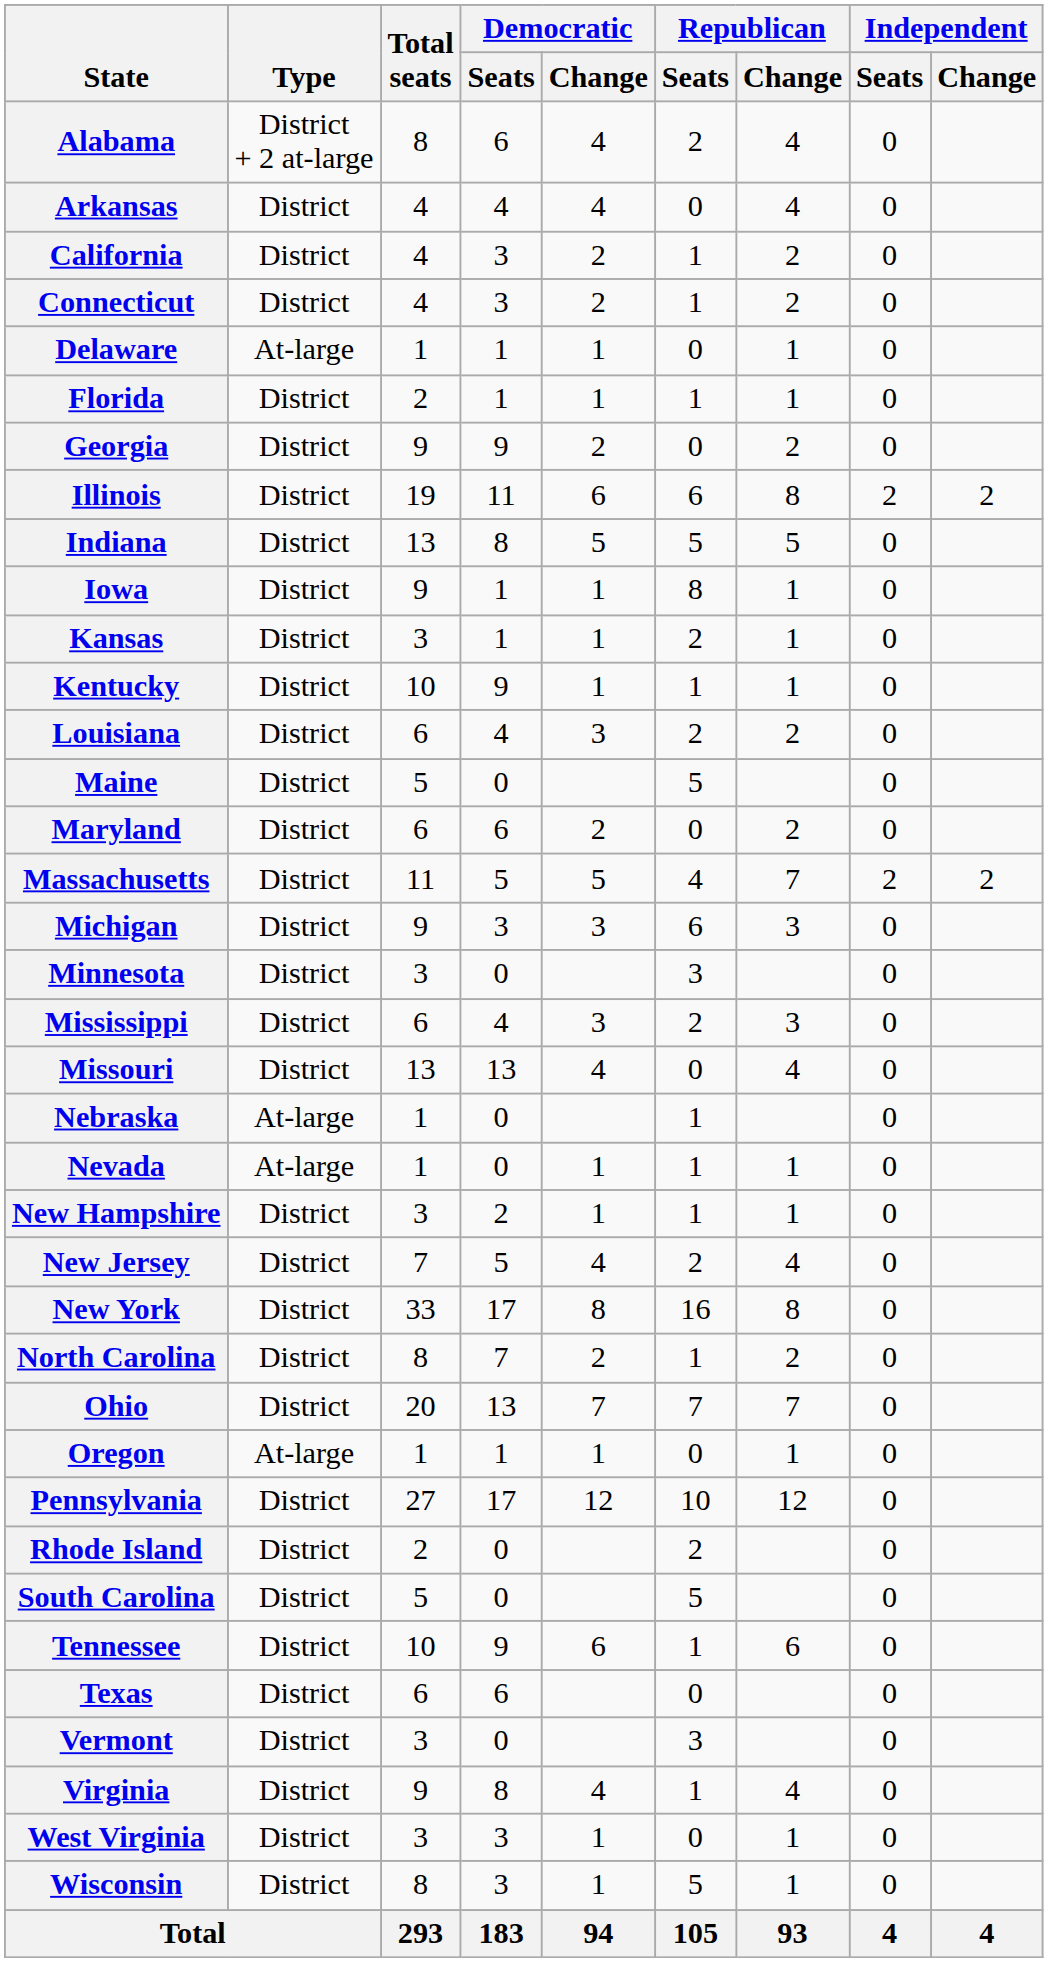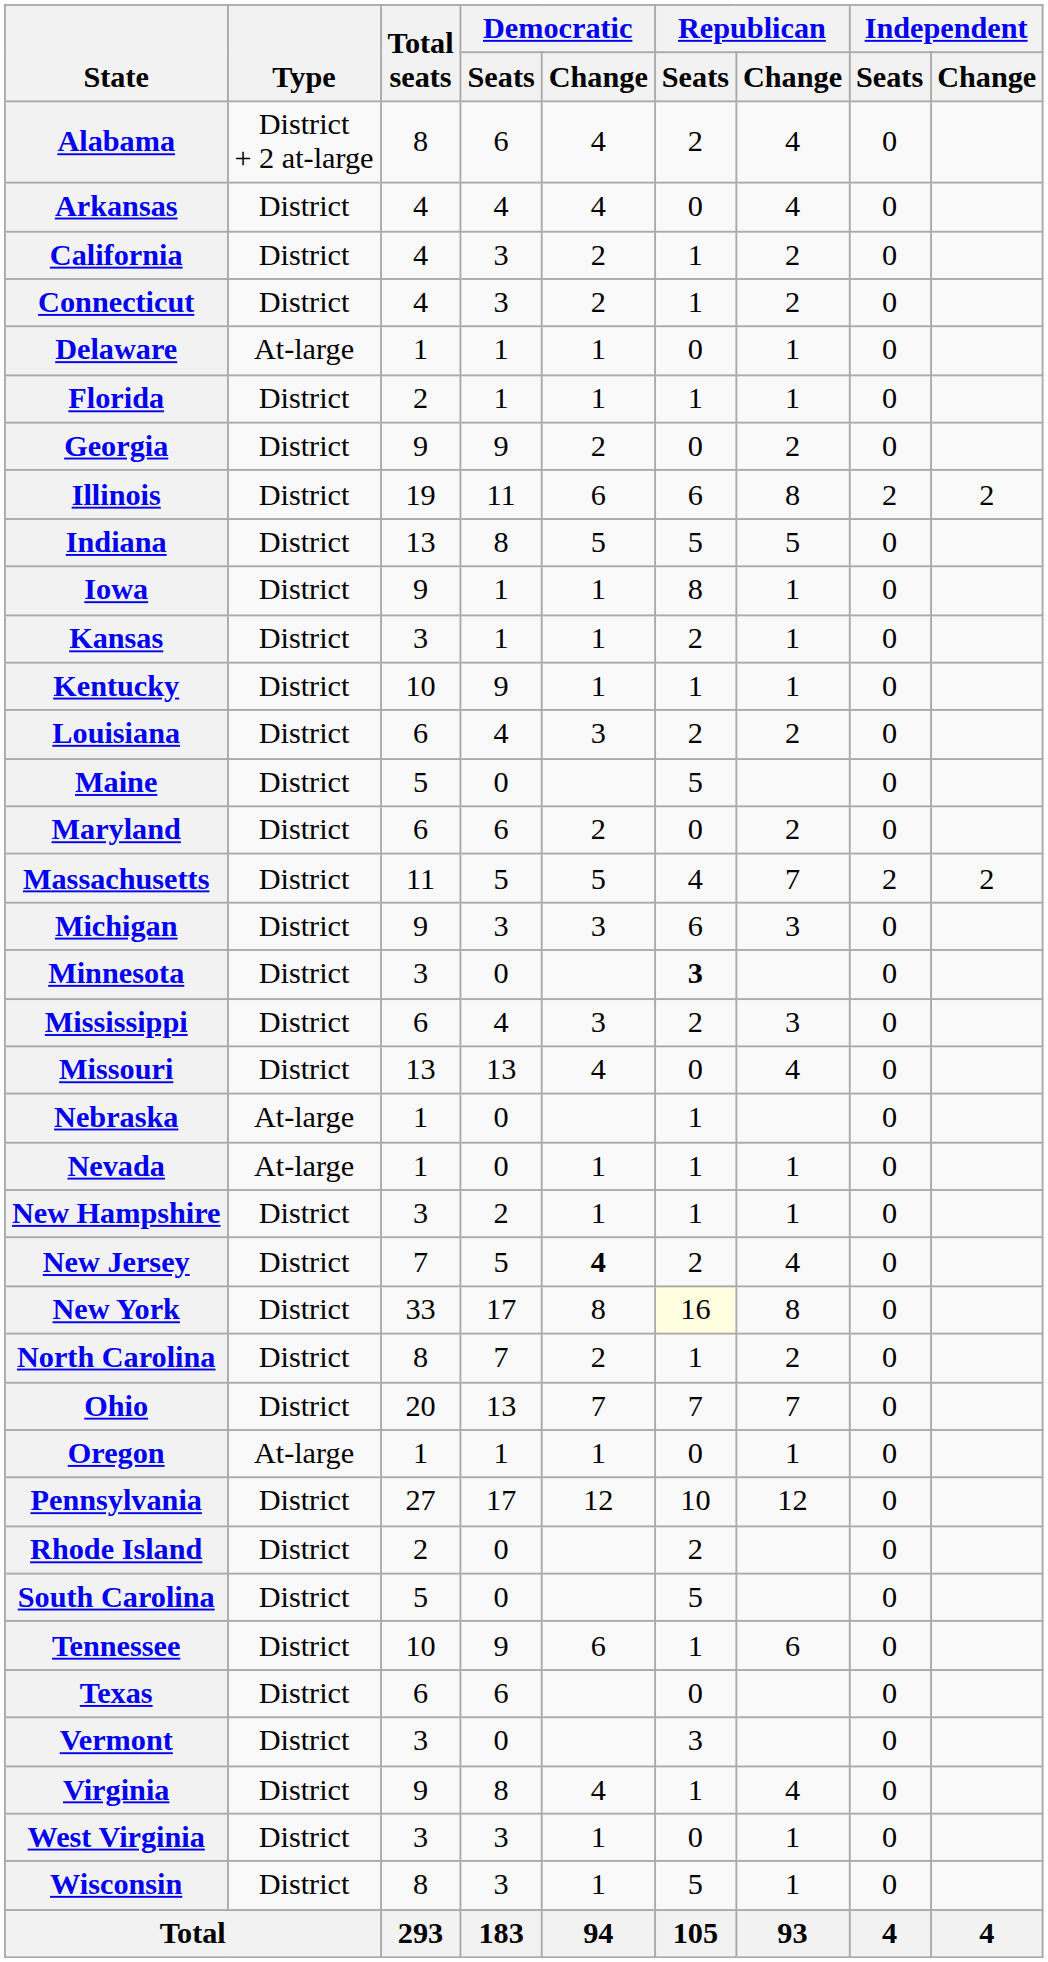(695, 973) normal -> (695, 973) bold
(598, 1261) normal -> (598, 1261) bold
(695, 1309) no background -> (695, 1309) lightyellow background
